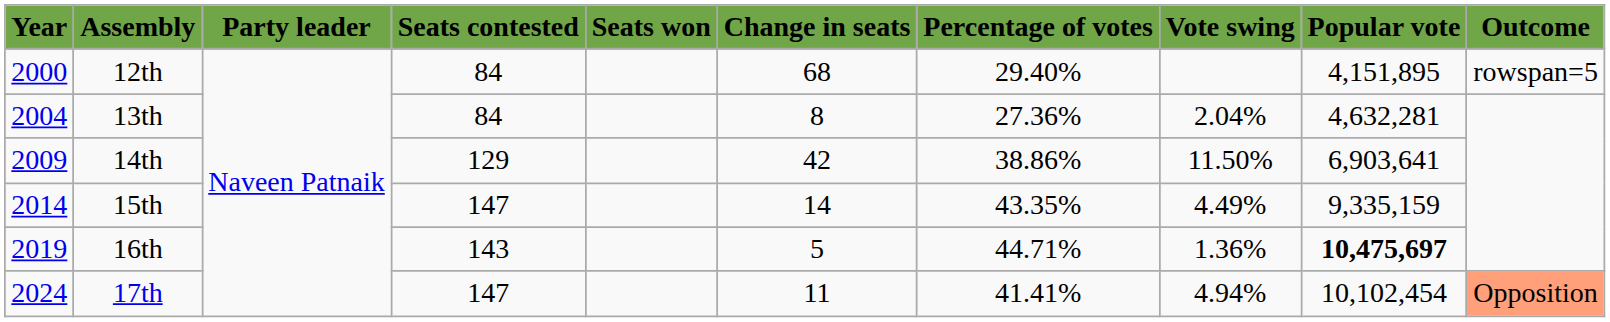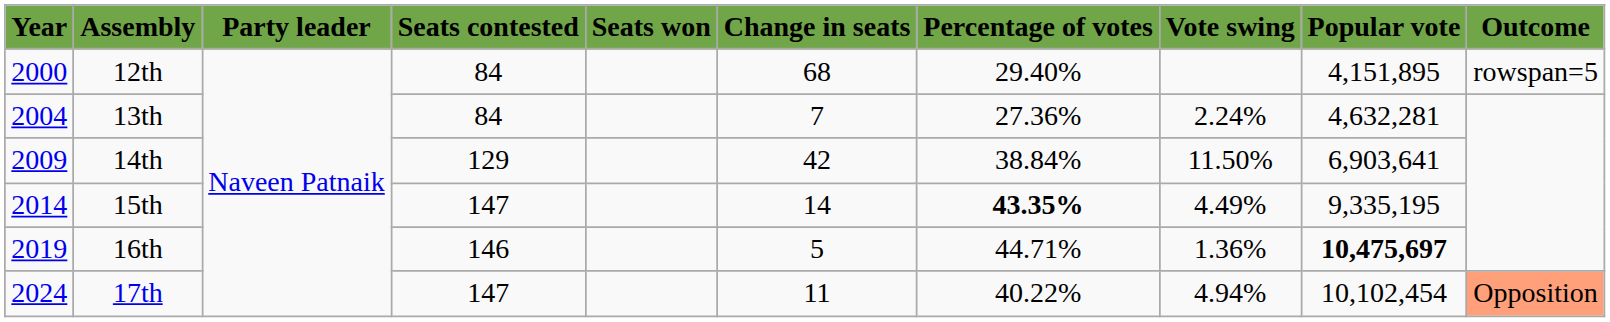(817, 115) 8 -> (817, 115) 7
(1230, 115) 2.04% -> (1230, 115) 2.24%
(1038, 159) 38.86% -> (1038, 159) 38.84%
(1038, 204) normal -> (1038, 204) bold
(1384, 204) 9,335,159 -> (1384, 204) 9,335,195
(488, 248) 143 -> (488, 248) 146
(1038, 293) 41.41% -> (1038, 293) 40.22%
